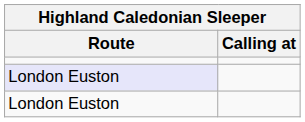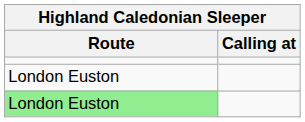(64, 77) lavender background -> (64, 77) no background
(64, 103) no background -> (64, 103) lightgreen background
